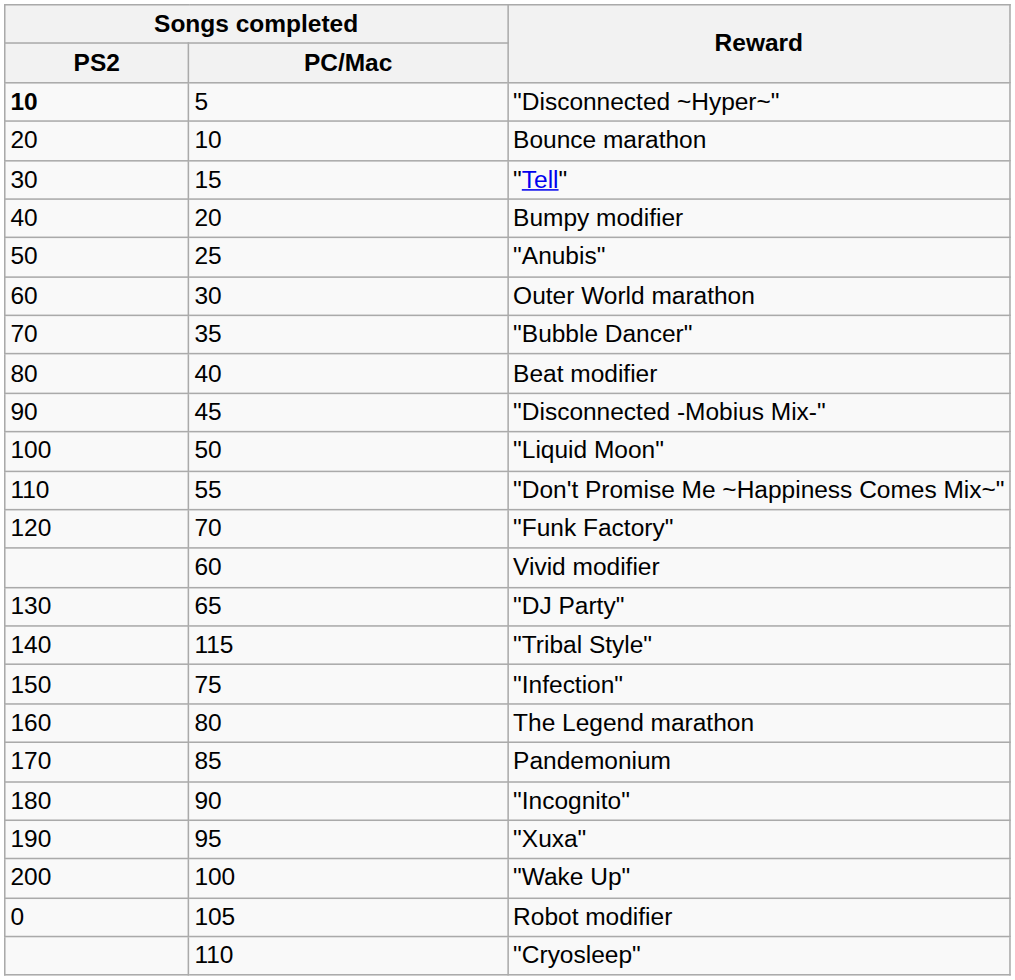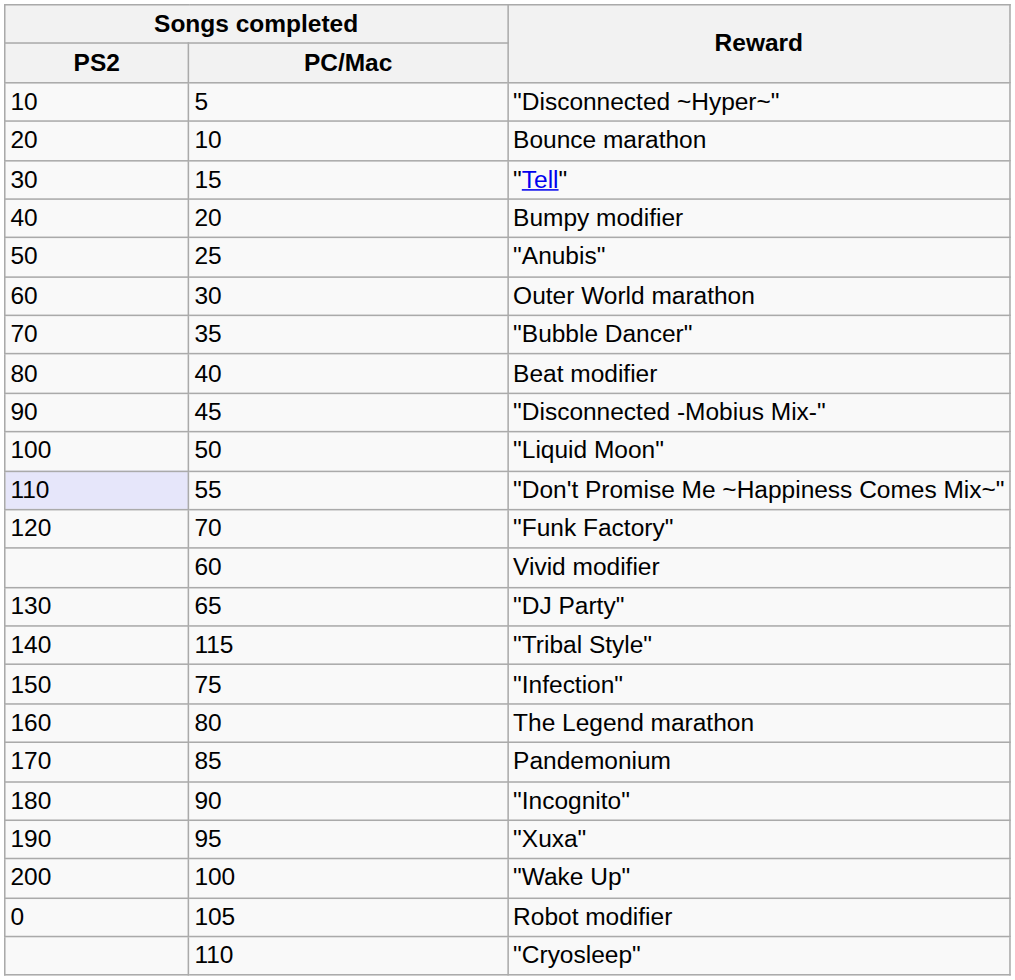(24, 101) bold -> (24, 101) normal
(30, 489) no background -> (30, 489) lavender background
